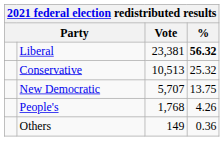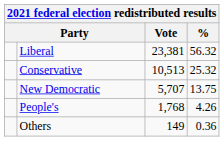(203, 51) bold -> (203, 51) normal
